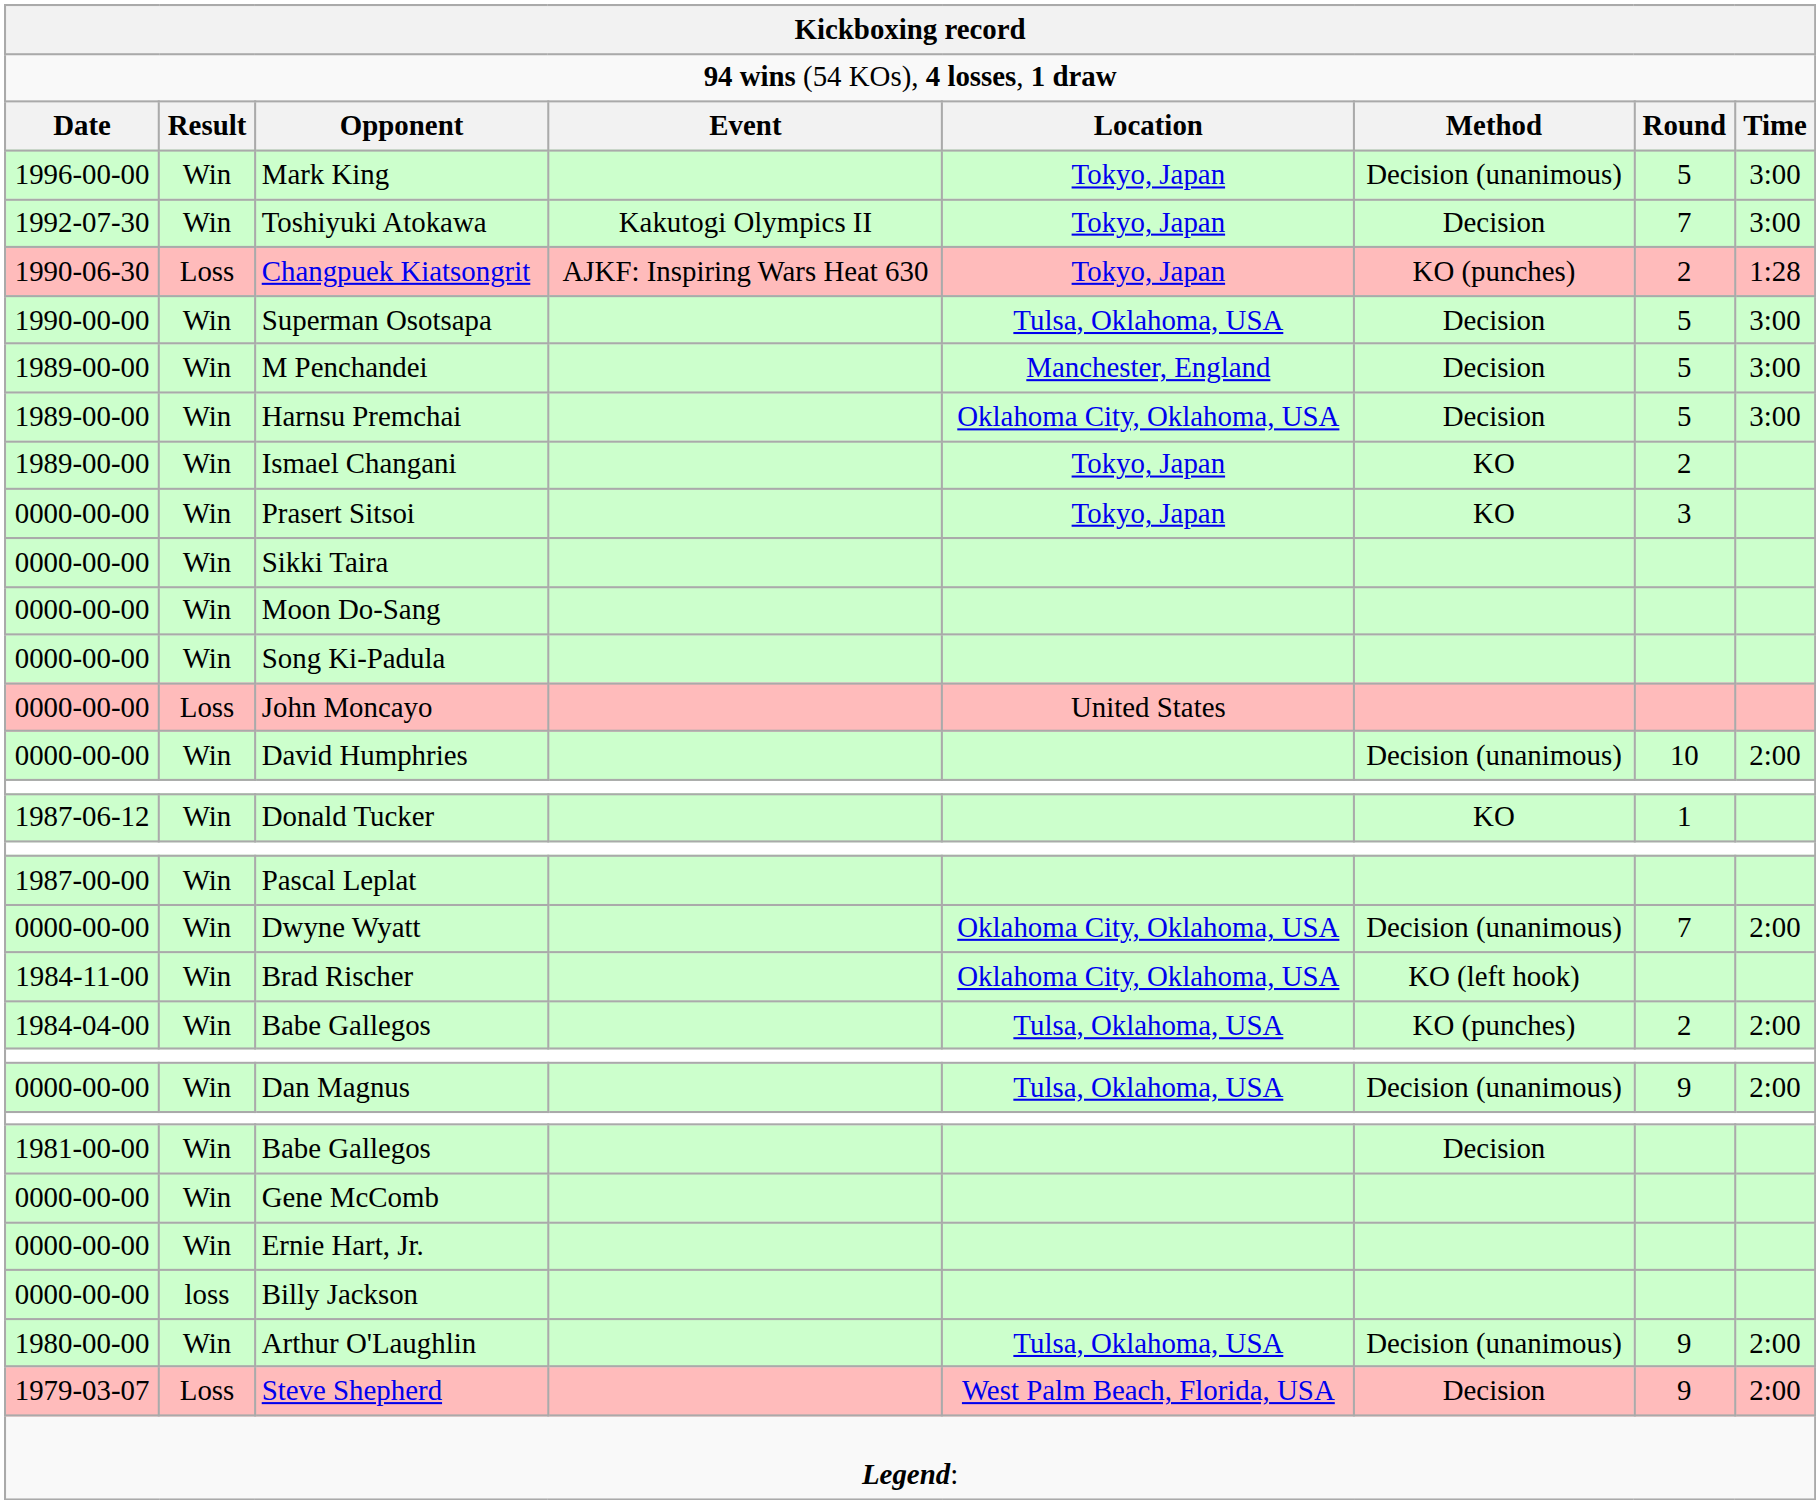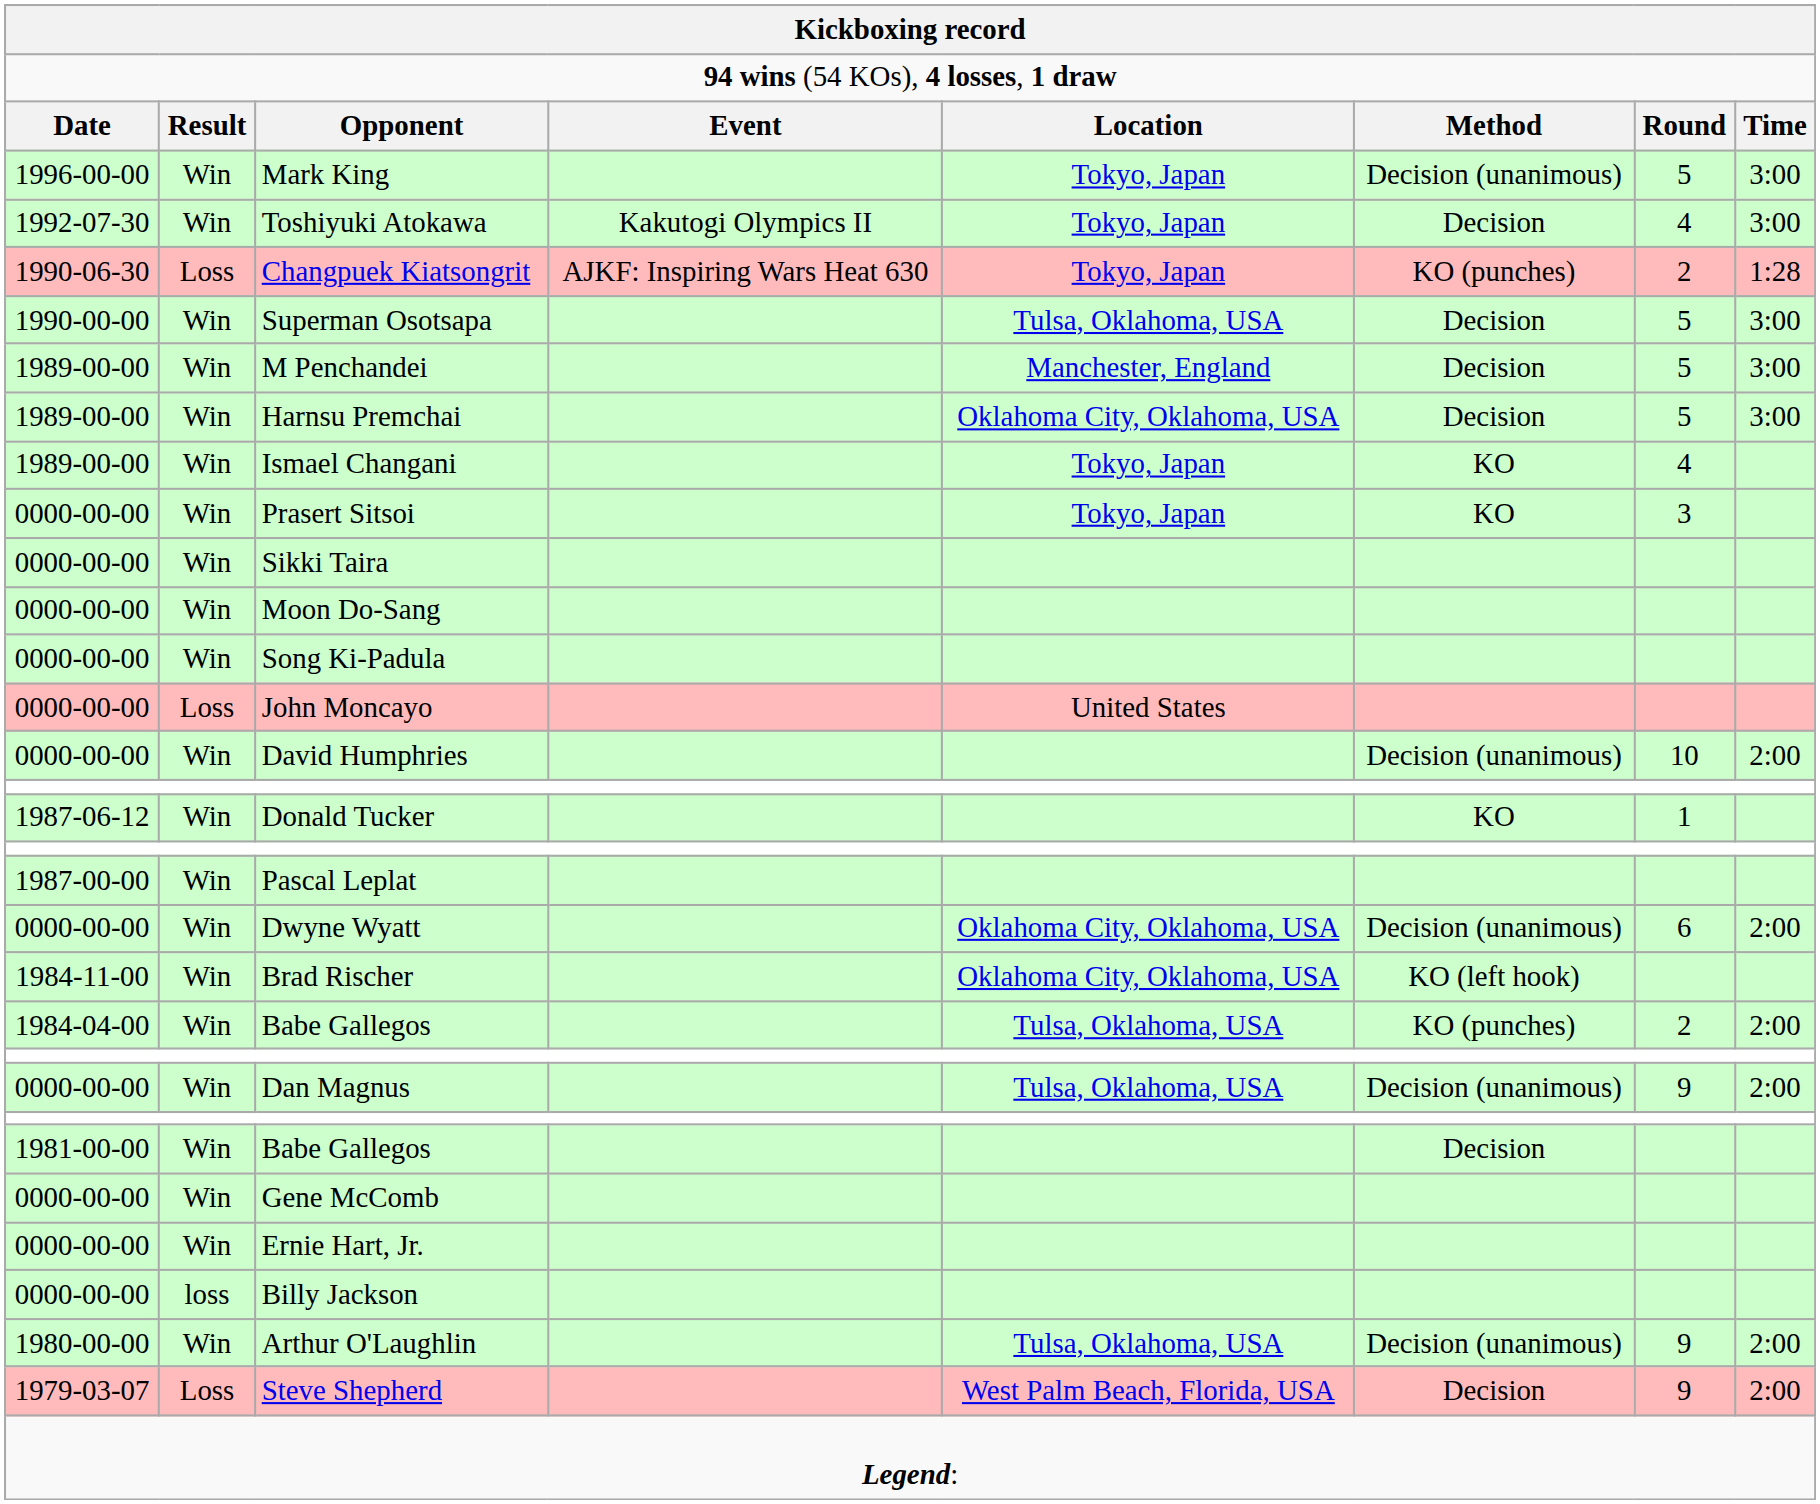(1684, 222) 7 -> (1684, 222) 4
(1684, 464) 2 -> (1684, 464) 4
(1684, 927) 7 -> (1684, 927) 6
